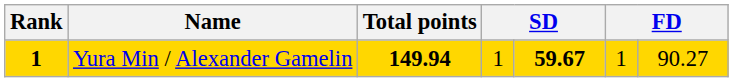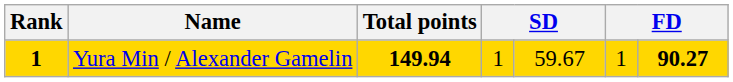(560, 58) bold -> (560, 58) normal
(683, 58) normal -> (683, 58) bold
